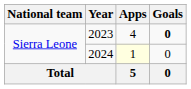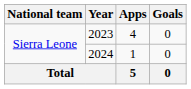(168, 34) bold -> (168, 34) normal
(133, 53) lightyellow background -> (133, 53) no background
